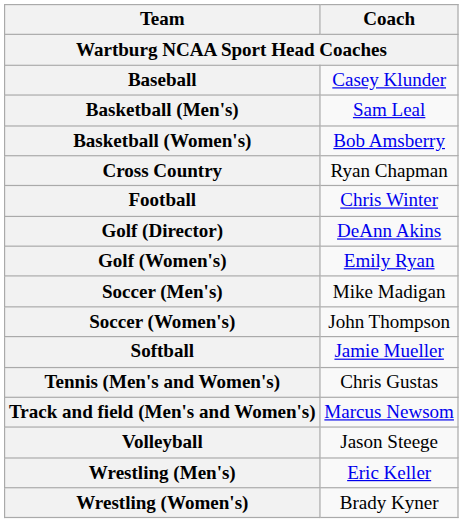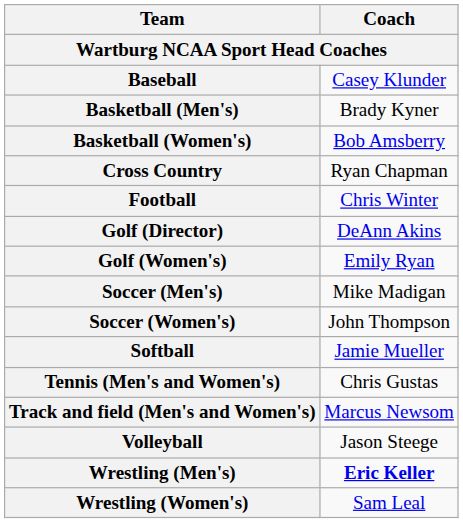(389, 110) Sam Leal -> (389, 110) Brady Kyner
(389, 472) normal -> (389, 472) bold
(389, 502) Brady Kyner -> (389, 502) Sam Leal
